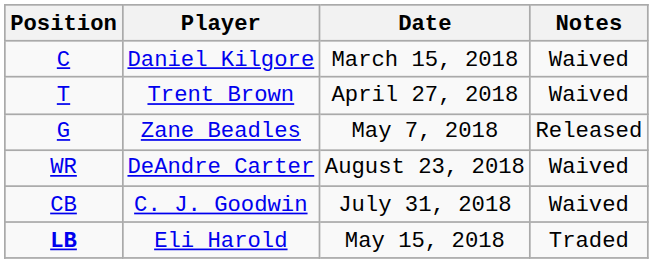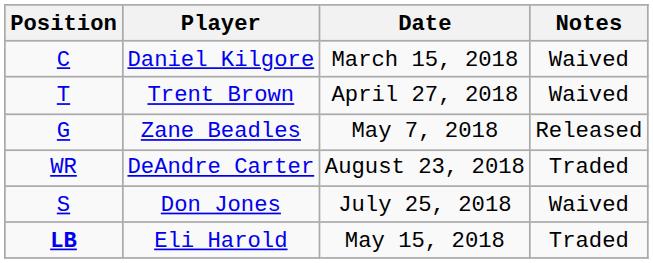(589, 168) Waived -> (589, 168) Traded
+ row: (221, 204)
- row: (221, 204)
